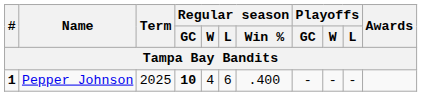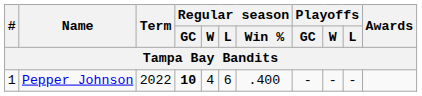(12, 80) bold -> (12, 80) normal
(156, 80) 2025 -> (156, 80) 2022
